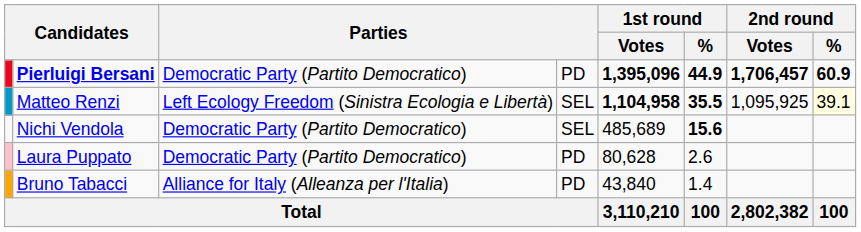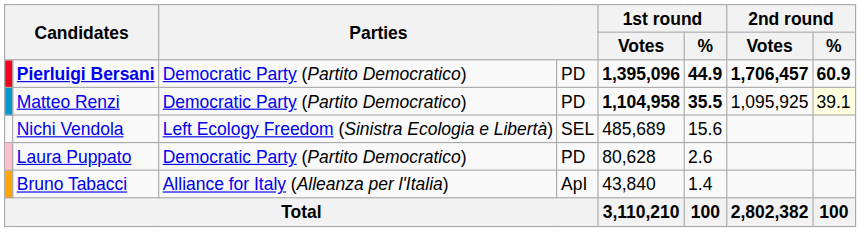(358, 102) Left Ecology Freedom (Sinistra Ecologia e Libertà) -> (315, 102) Democratic Party (Partito Democratico)
(578, 102) SEL -> (573, 102) PD
(315, 129) Democratic Party (Partito Democratico) -> (358, 129) Left Ecology Freedom (Sinistra Ecologia e Libertà)
(705, 129) bold -> (705, 129) normal
(573, 185) PD -> (574, 185) ApI
